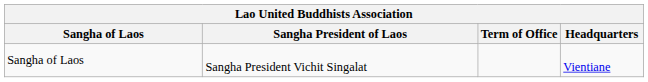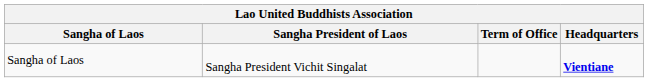(587, 67) normal -> (588, 67) bold
